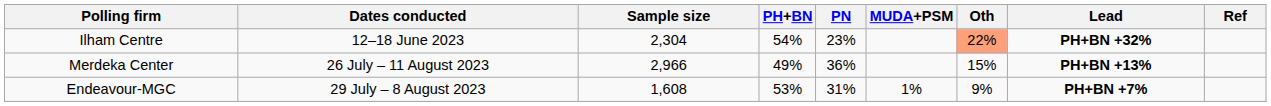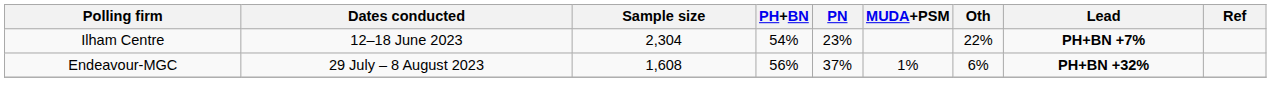(982, 41) lightsalmon background -> (978, 41) no background
(1106, 41) PH+BN +32% -> (1104, 41) PH+BN +7%
- row: (121, 65)
(788, 89) 53% -> (784, 65) 56%
(841, 89) 31% -> (837, 65) 37%
(982, 89) 9% -> (978, 65) 6%
(1106, 89) PH+BN +7% -> (1104, 65) PH+BN +32%
